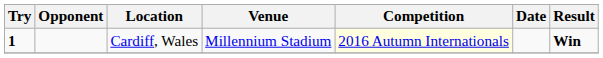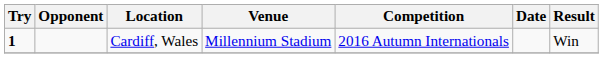(424, 40) lightyellow background -> (424, 40) no background
(567, 40) bold -> (566, 40) normal
